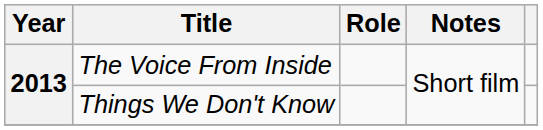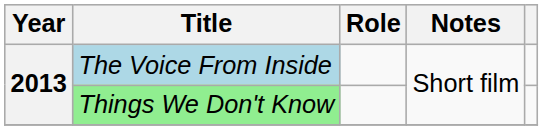(205, 64) no background -> (205, 64) lightblue background
(206, 104) no background -> (206, 104) lightgreen background
